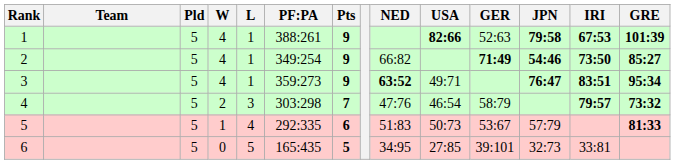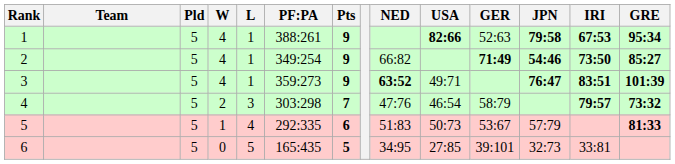(645, 37) 101:39 -> (645, 37) 95:34
(645, 81) 95:34 -> (645, 81) 101:39
